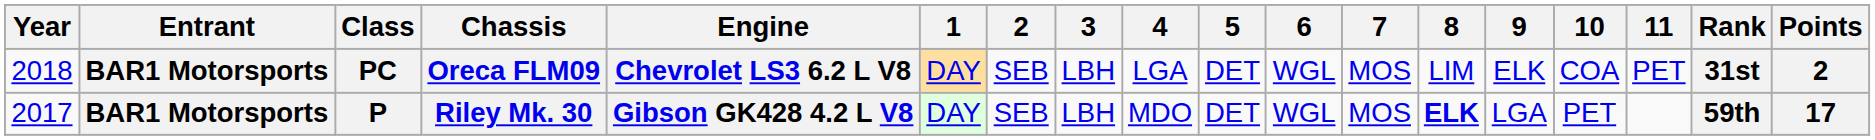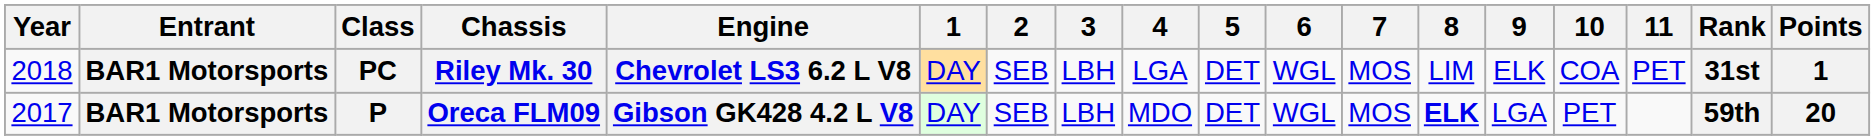(514, 71) Oreca FLM09 -> (514, 71) Riley Mk. 30
(1821, 71) 2 -> (1821, 71) 1
(514, 114) Riley Mk. 30 -> (514, 114) Oreca FLM09
(1821, 114) 17 -> (1821, 114) 20
